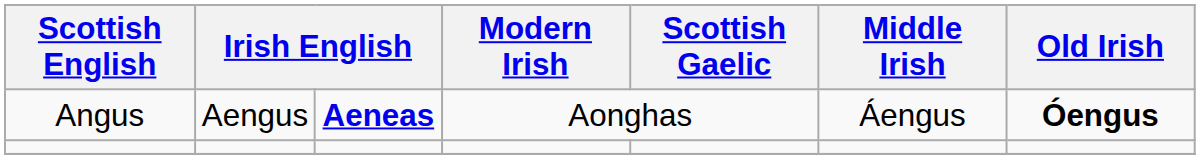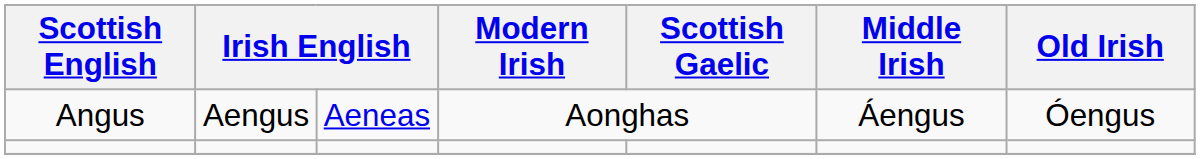(378, 114) bold -> (377, 114) normal
(1100, 114) bold -> (1100, 114) normal
